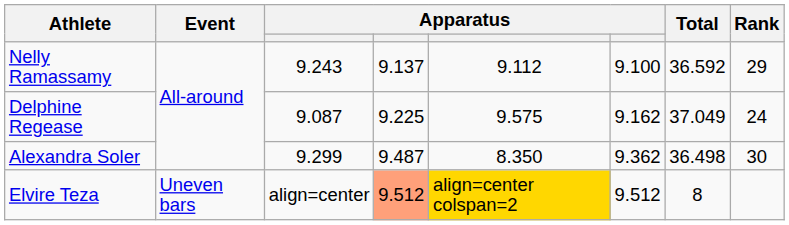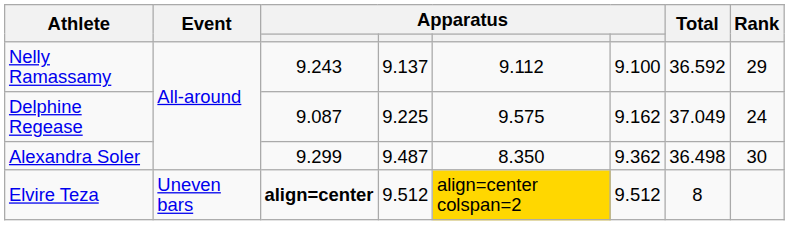(319, 196) normal -> (319, 196) bold
(401, 196) lightsalmon background -> (405, 196) no background
